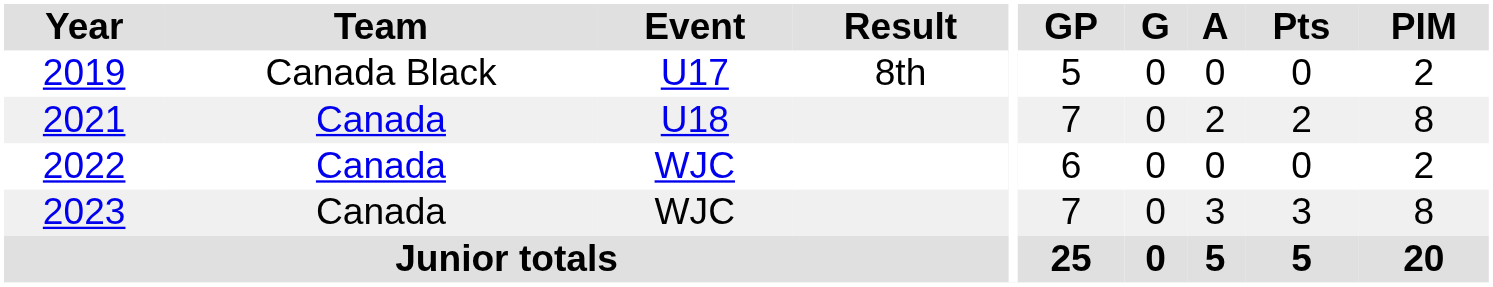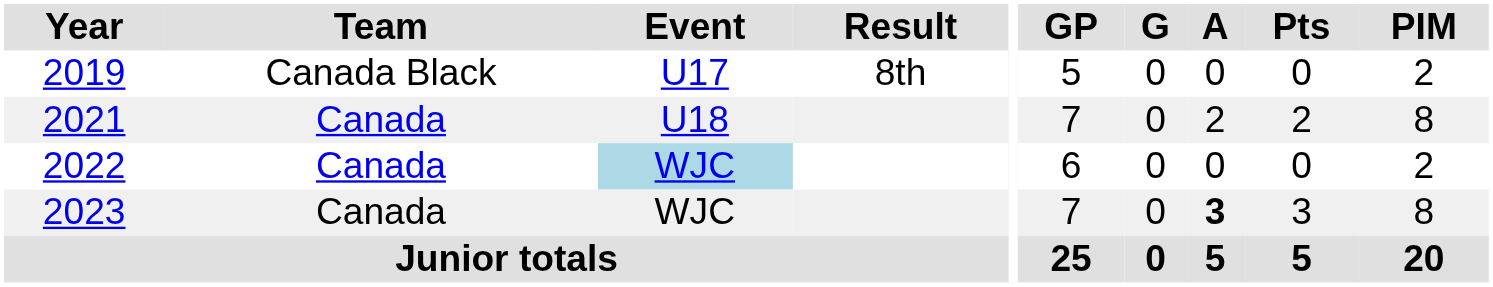(695, 165) no background -> (695, 165) lightblue background
(1215, 212) normal -> (1215, 212) bold
